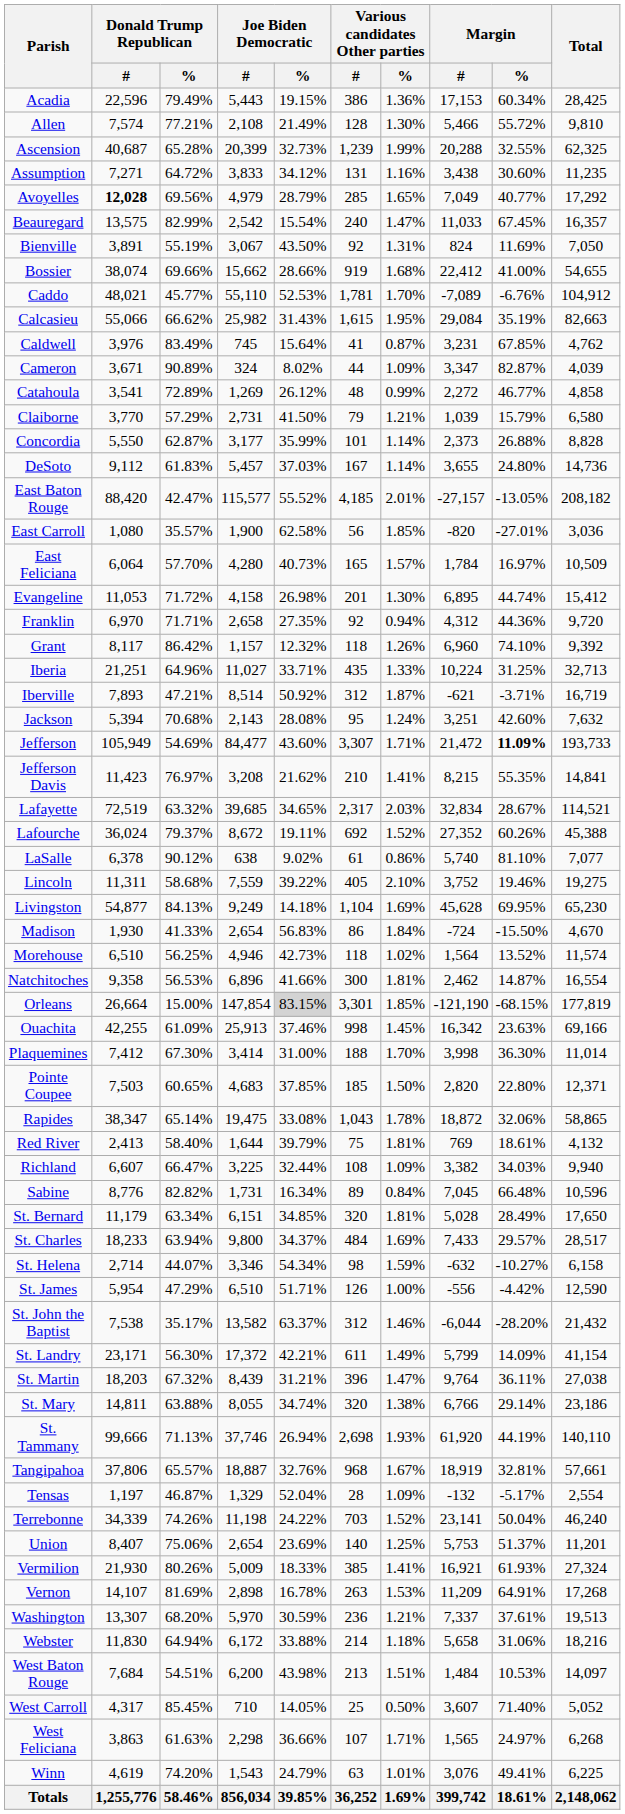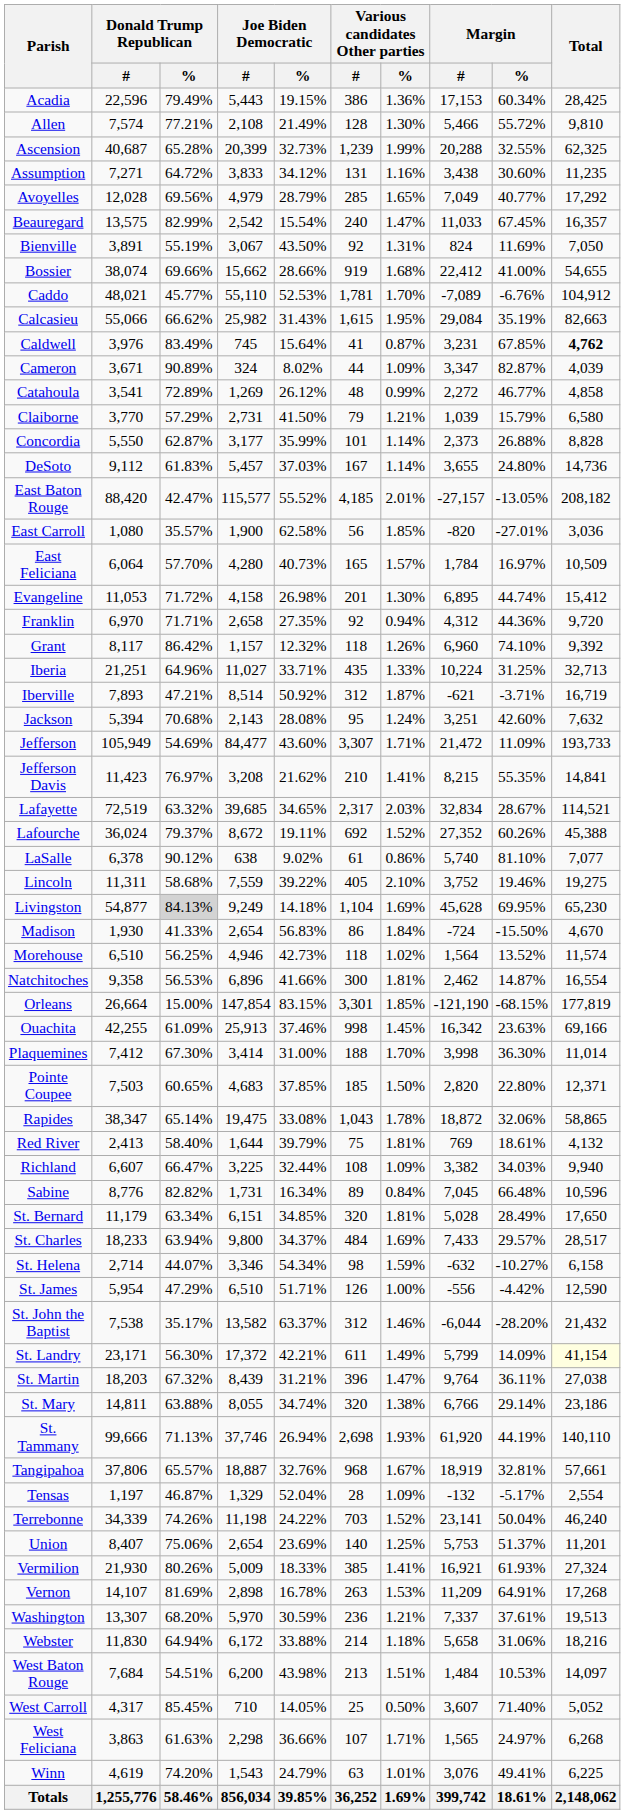(126, 197) bold -> (126, 197) normal
(586, 343) normal -> (586, 343) bold
(522, 743) bold -> (522, 743) normal
(189, 906) no background -> (189, 906) lightgrey background
(303, 1004) lightgrey background -> (303, 1004) no background
(586, 1355) no background -> (586, 1355) lightyellow background
